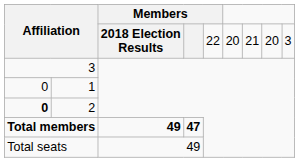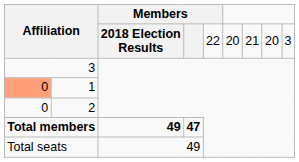(45, 87) no background -> (45, 87) lightsalmon background
(45, 107) bold -> (45, 107) normal
